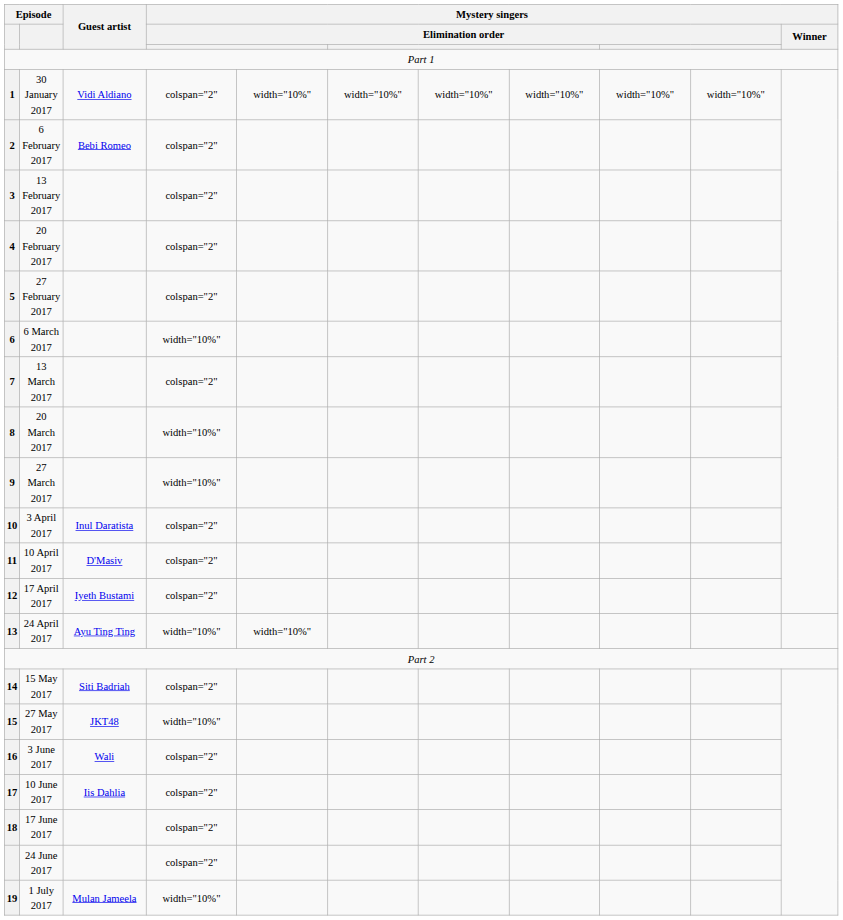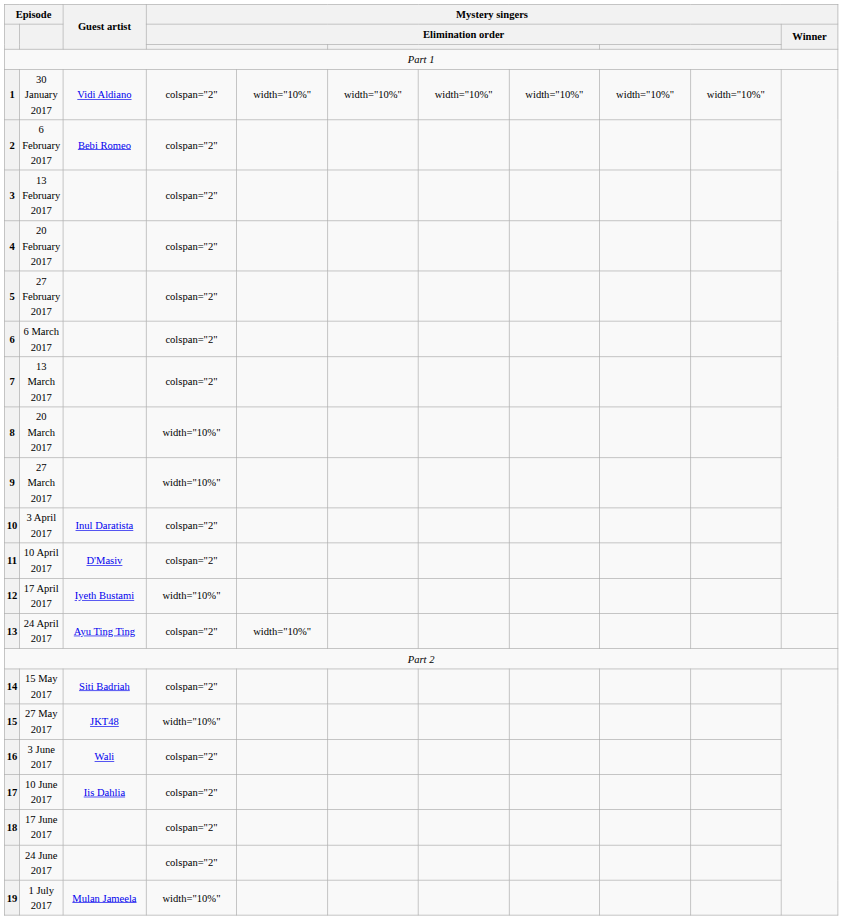(191, 339) width="10%" -> (191, 339) colspan="2"
(191, 596) colspan="2" -> (191, 596) width="10%"
(191, 631) width="10%" -> (191, 631) colspan="2"
